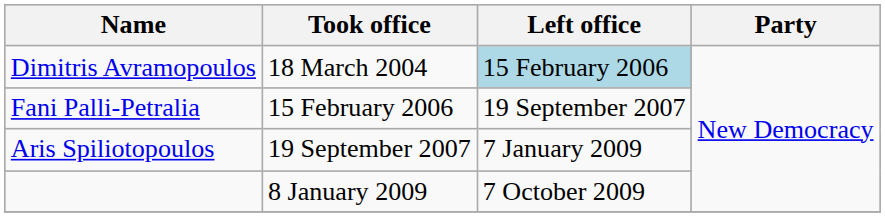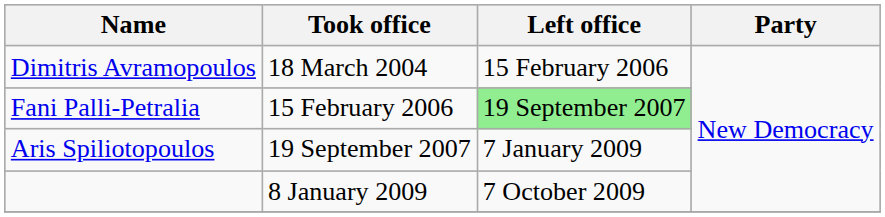(576, 66) lightblue background -> (576, 66) no background
(584, 107) no background -> (584, 107) lightgreen background
